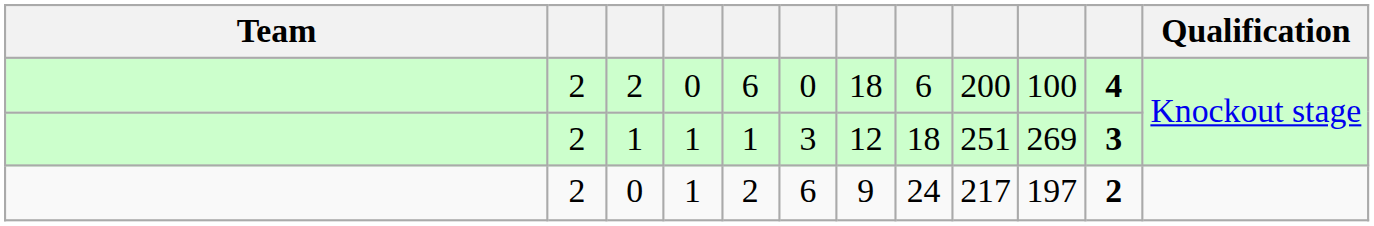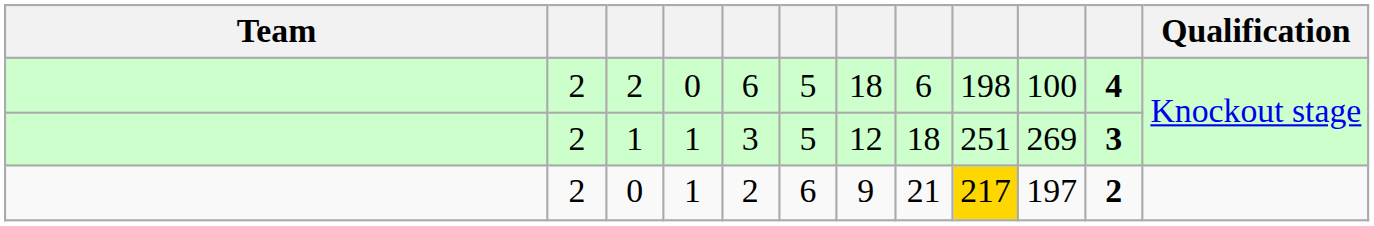(808, 84) 0 -> (808, 84) 5
(986, 84) 200 -> (986, 84) 198
(750, 138) 1 -> (750, 138) 3
(808, 138) 3 -> (808, 138) 5
(924, 191) 24 -> (924, 191) 21
(986, 191) no background -> (986, 191) gold background
